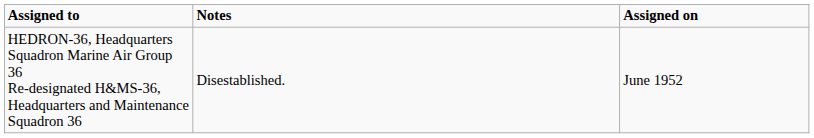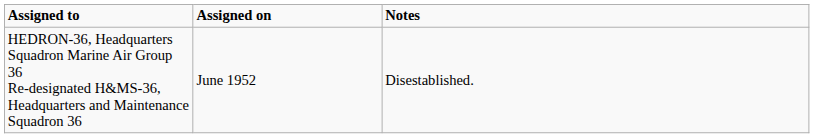columns swapped: (661, 16) <-> (214, 16)
